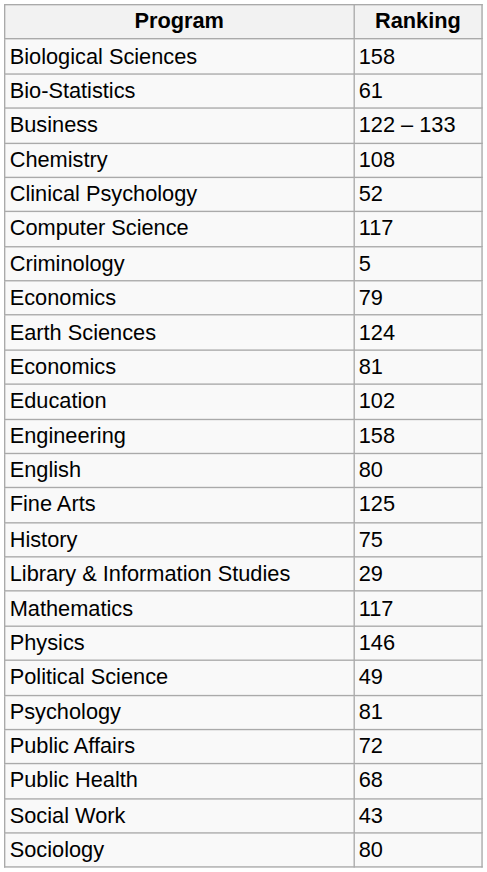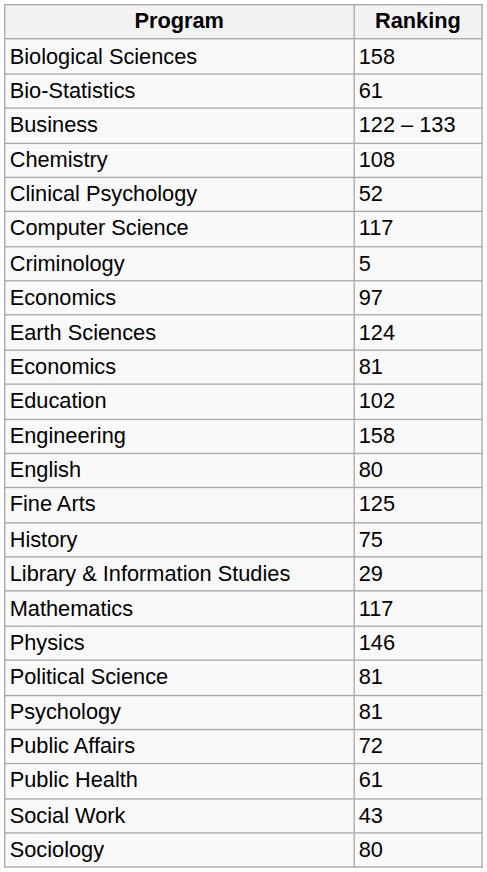(371, 297) 79 -> (371, 297) 97
(371, 677) 49 -> (371, 677) 81
(371, 780) 68 -> (371, 780) 61
